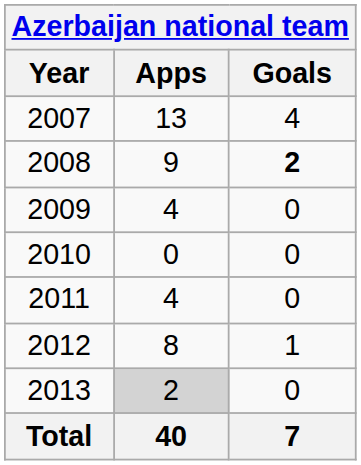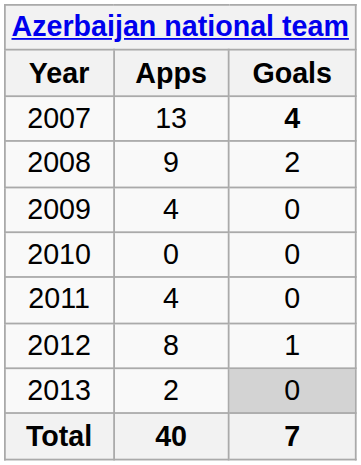(292, 118) normal -> (292, 118) bold
(292, 163) bold -> (292, 163) normal
(171, 390) lightgrey background -> (171, 390) no background
(292, 390) no background -> (292, 390) lightgrey background
